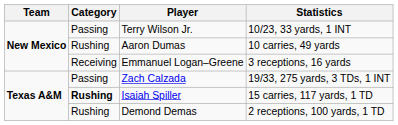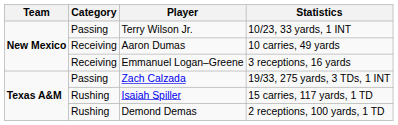(90, 46) Rushing -> (94, 46) Receiving
(92, 95) bold -> (90, 95) normal
